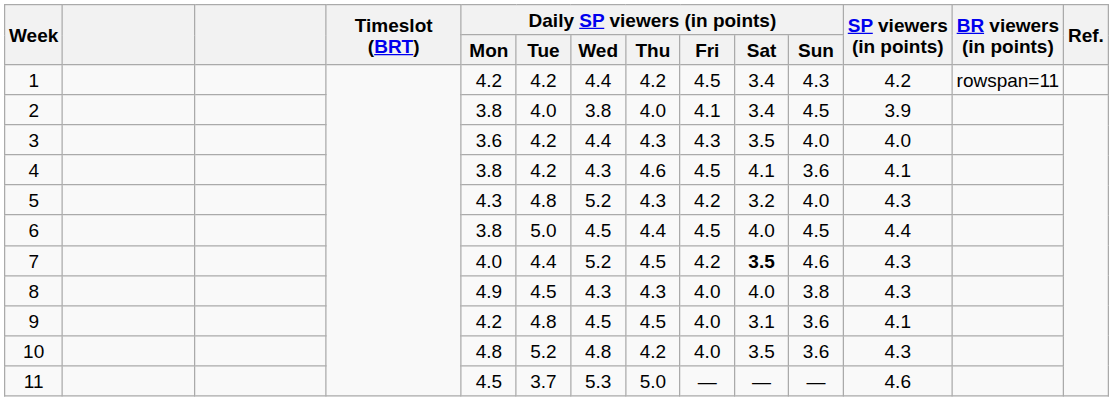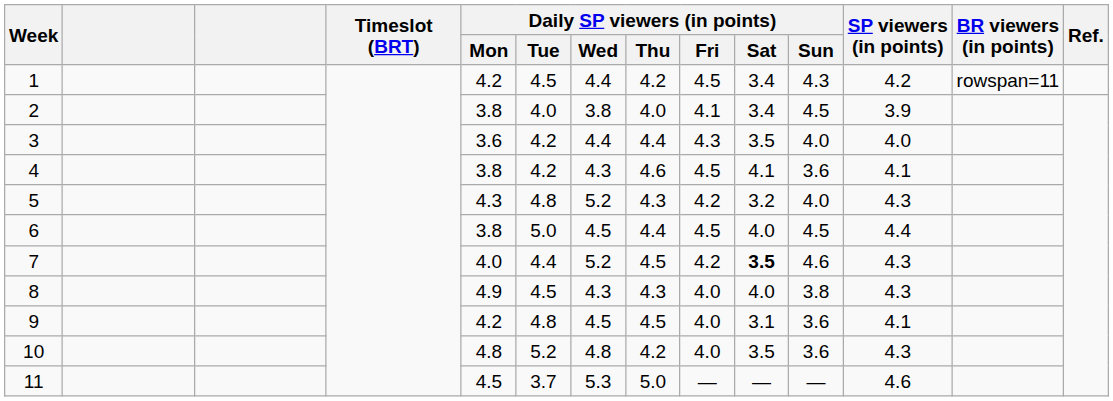(543, 80) 4.2 -> (543, 80) 4.5
(653, 140) 4.3 -> (653, 140) 4.4
